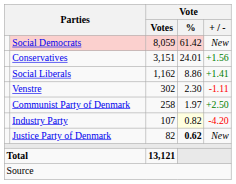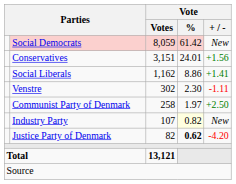(219, 120) -4.20 -> (220, 120) New
(220, 136) New -> (219, 136) -4.20
